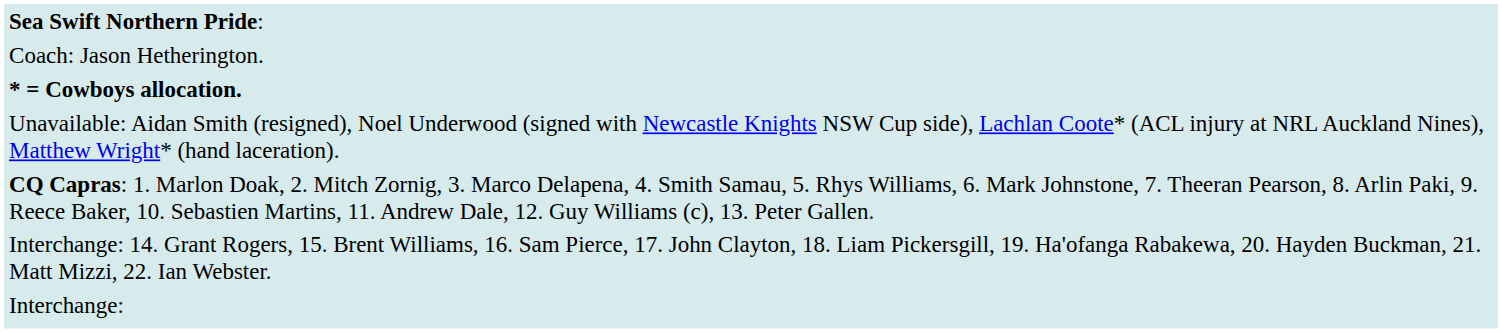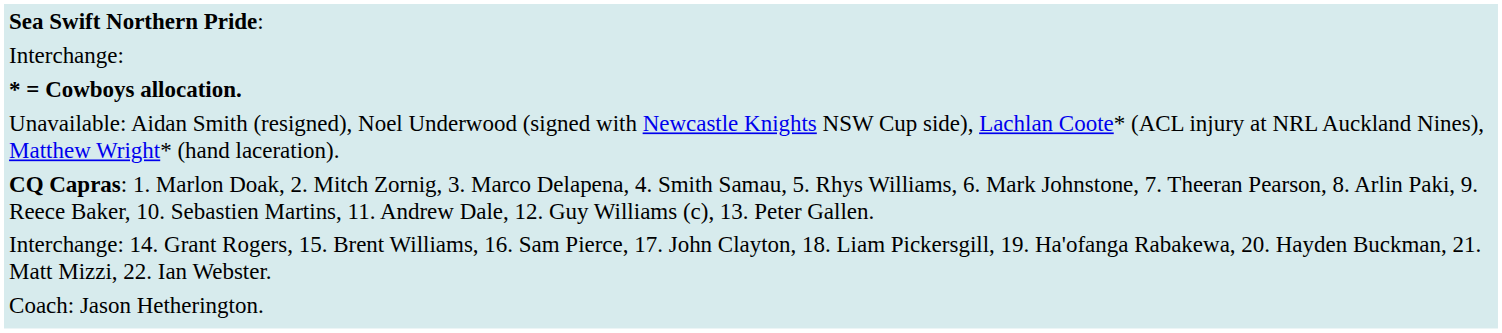(136, 56) Coach: Jason Hetherington. -> (66, 56) Interchange:
(66, 306) Interchange: -> (136, 306) Coach: Jason Hetherington.
